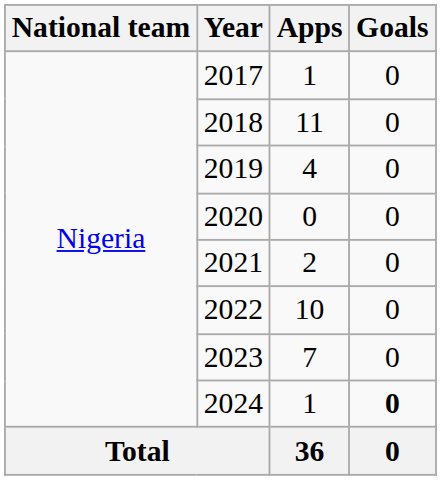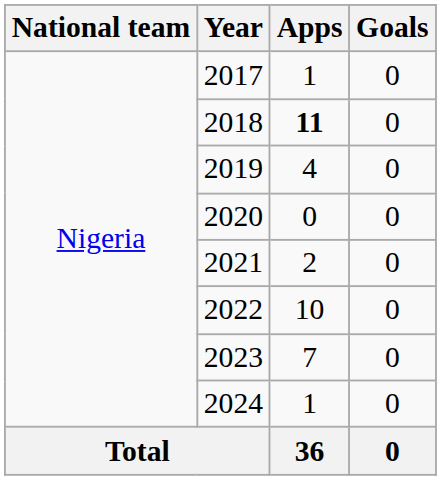(310, 121) normal -> (310, 121) bold
(392, 403) bold -> (392, 403) normal
